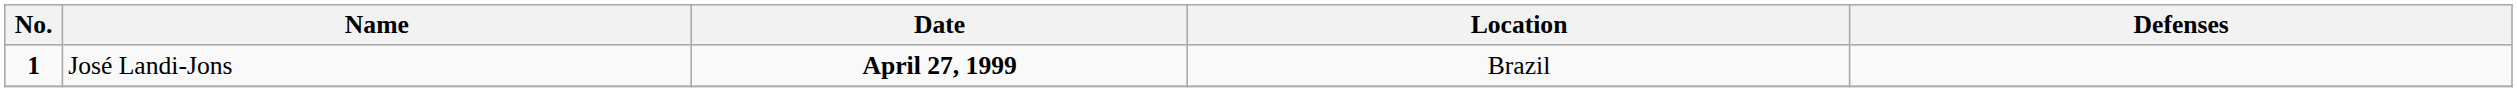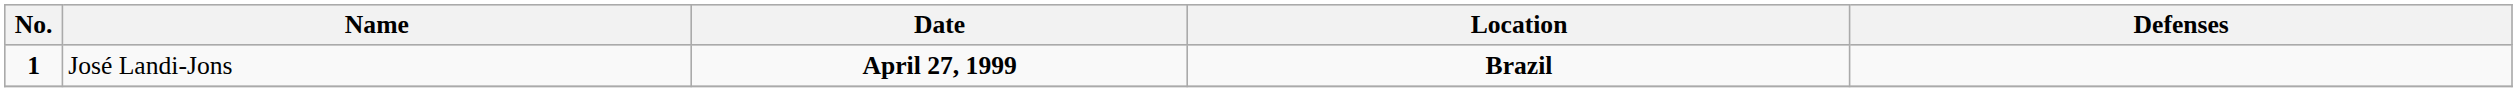(1519, 65) normal -> (1519, 65) bold
